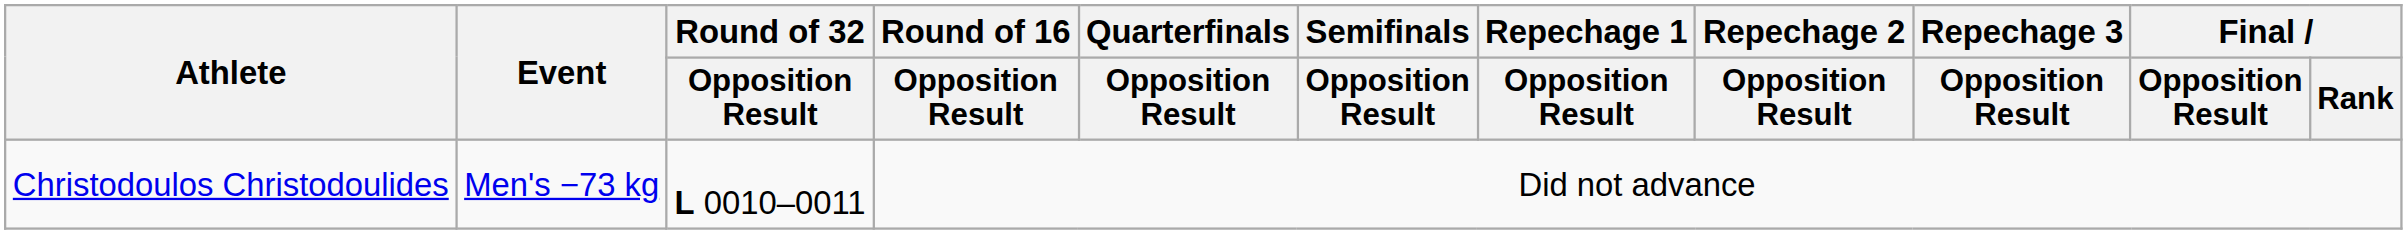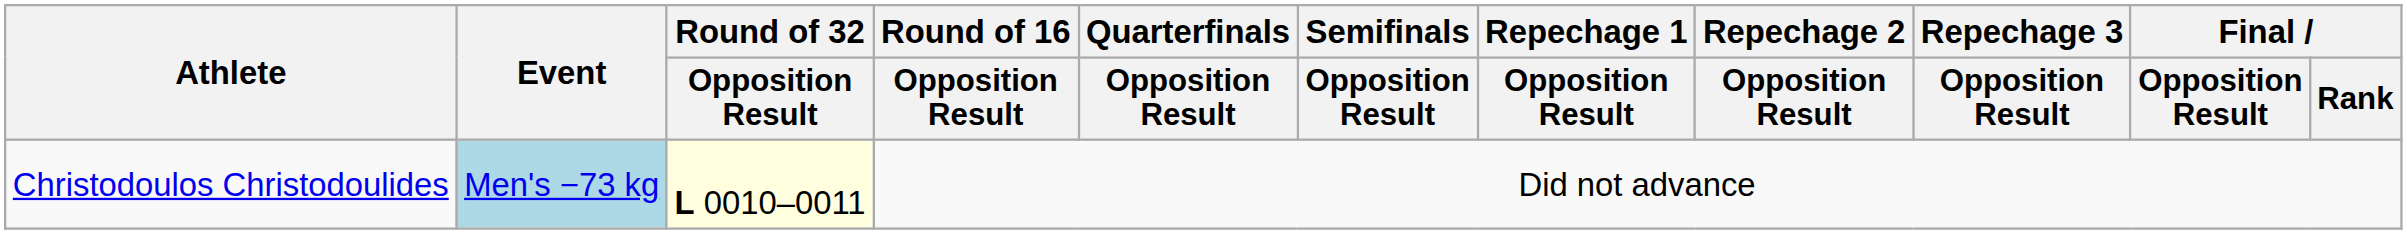(562, 185) no background -> (562, 185) lightblue background
(770, 203) no background -> (770, 203) lightyellow background
